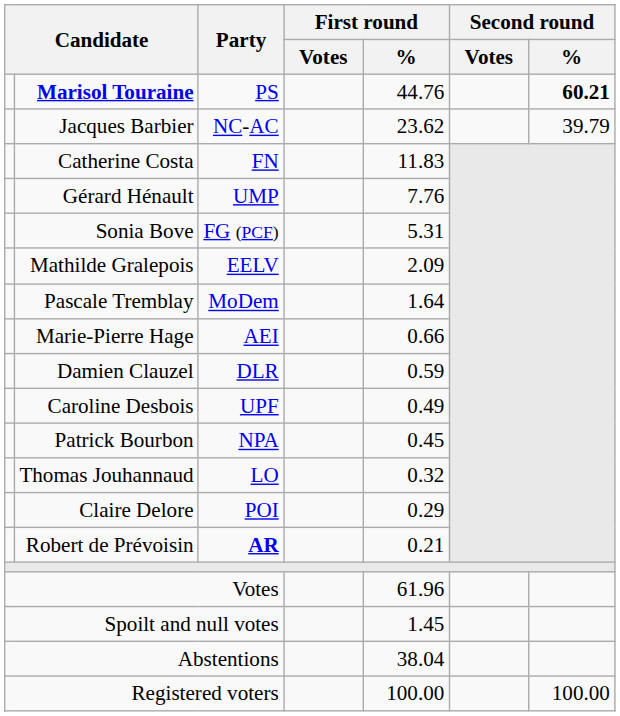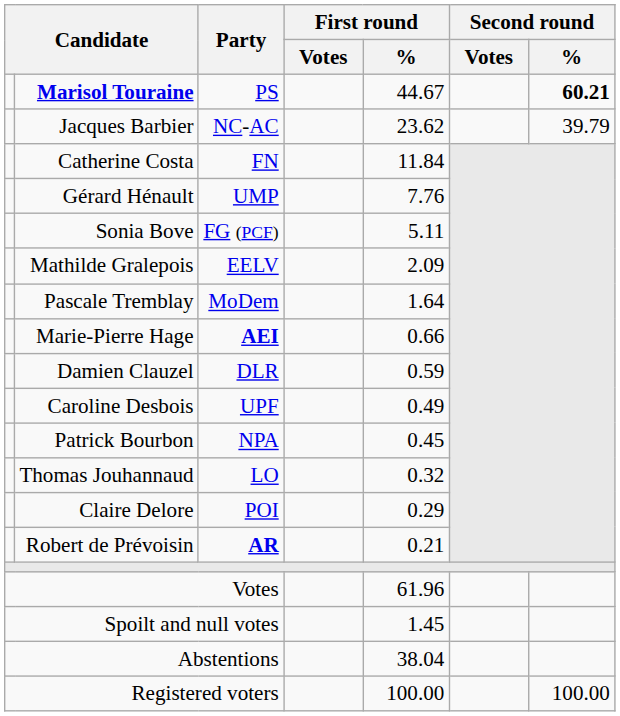(421, 91) 44.76 -> (421, 91) 44.67
(421, 161) 11.83 -> (421, 161) 11.84
(426, 231) 5.31 -> (426, 231) 5.11
(261, 335) normal -> (260, 335) bold
